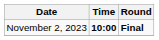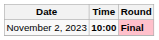(132, 27) no background -> (132, 27) pink background
